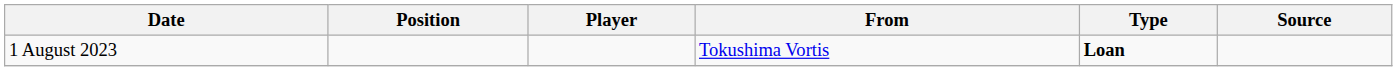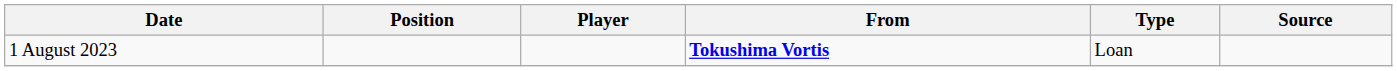(764, 50) normal -> (759, 50) bold
(1104, 50) bold -> (1114, 50) normal
